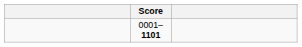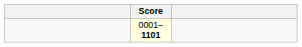(151, 30) no background -> (151, 30) lightyellow background
